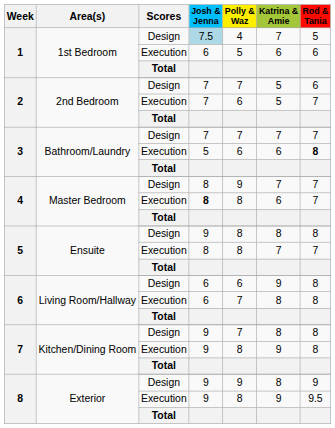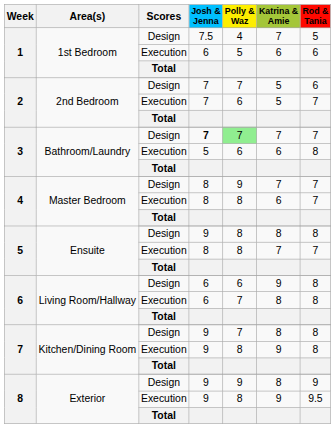(206, 36) lightblue background -> (206, 36) no background
(206, 135) normal -> (206, 135) bold
(240, 135) no background -> (240, 135) lightgreen background
(315, 151) bold -> (315, 151) normal
(206, 201) bold -> (206, 201) normal
